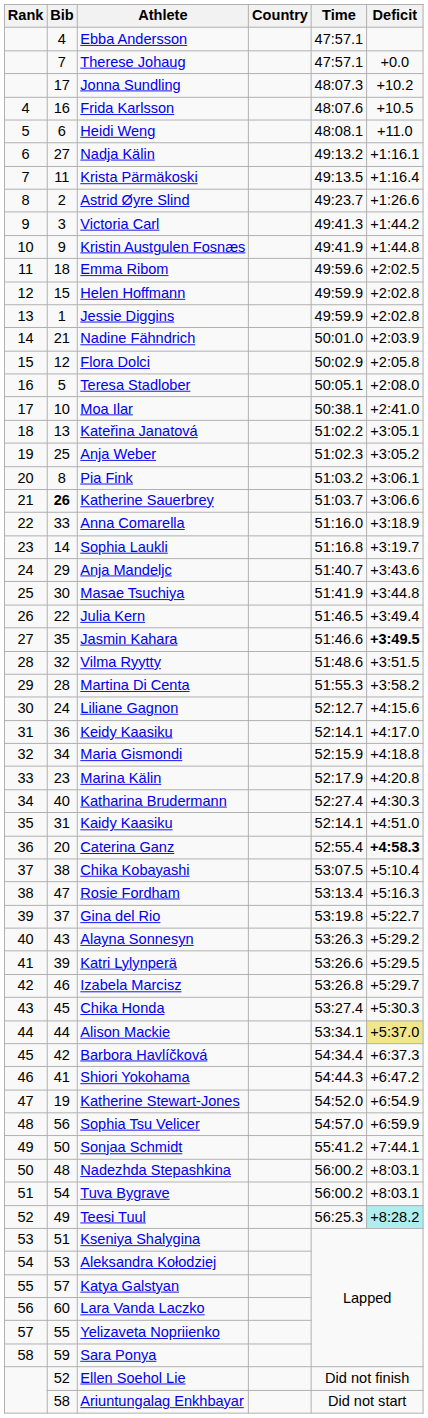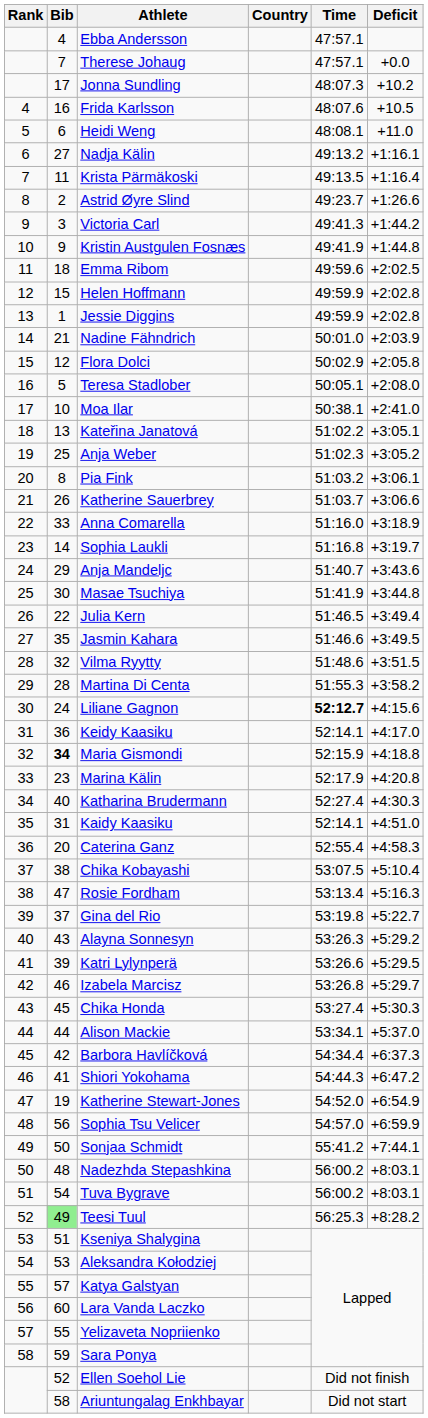(62, 500) bold -> (62, 500) normal
(395, 639) bold -> (395, 639) normal
(339, 708) normal -> (339, 708) bold
(62, 754) normal -> (62, 754) bold
(395, 847) bold -> (395, 847) normal
(395, 1032) khaki background -> (395, 1032) no background
(62, 1216) no background -> (62, 1216) lightgreen background
(395, 1216) paleturquoise background -> (395, 1216) no background
